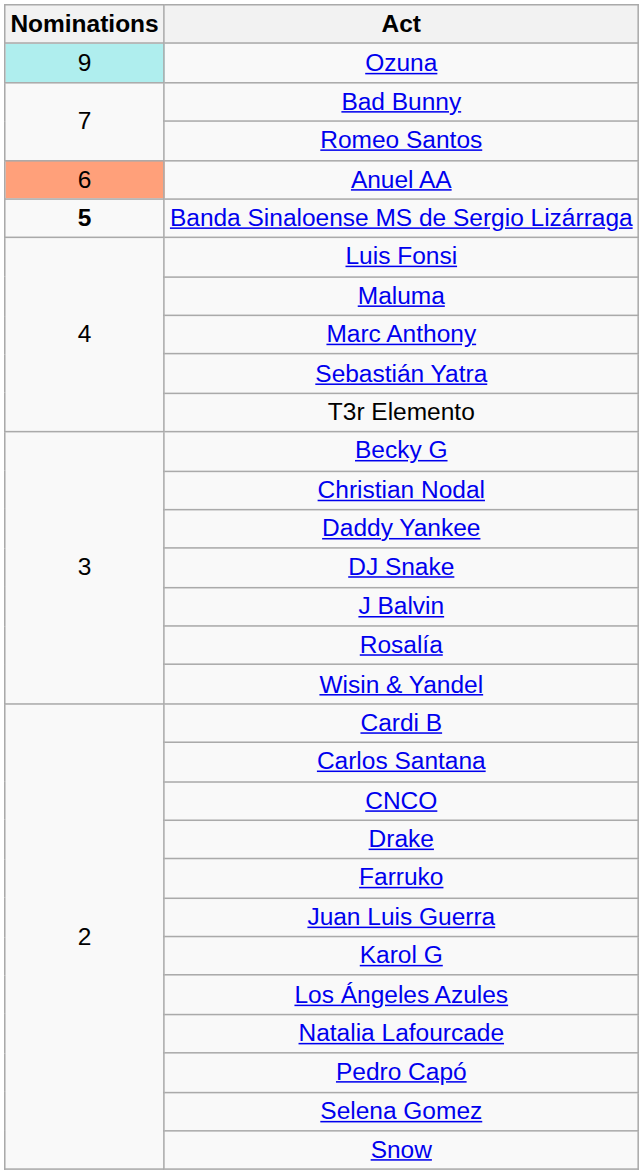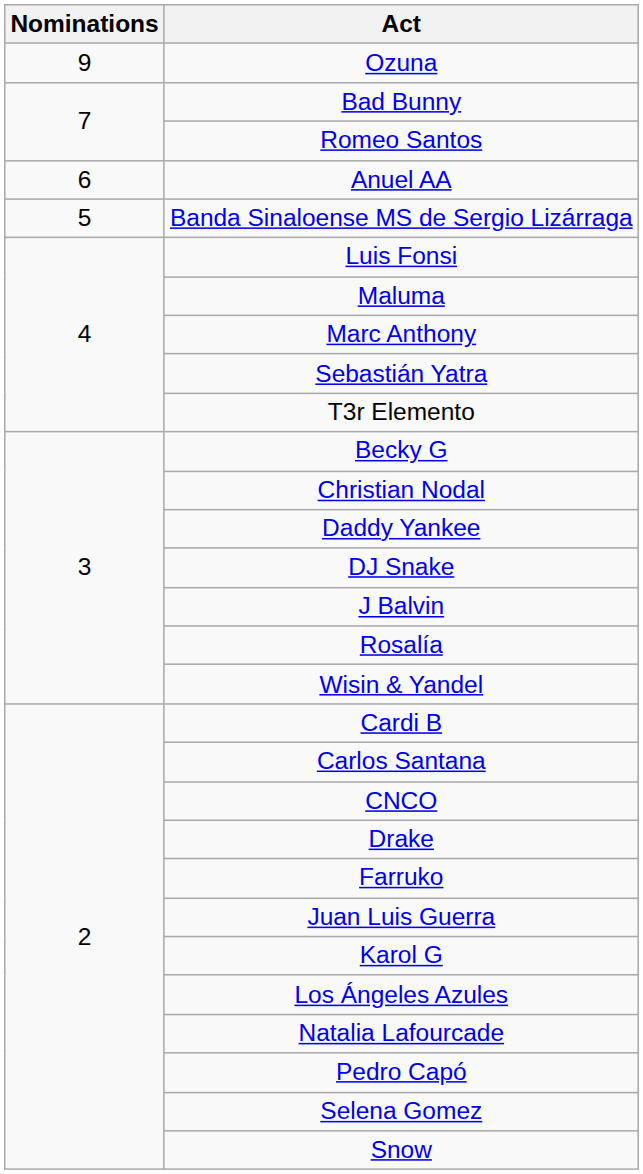(85, 62) paleturquoise background -> (85, 62) no background
(85, 179) lightsalmon background -> (85, 179) no background
(85, 218) bold -> (85, 218) normal
